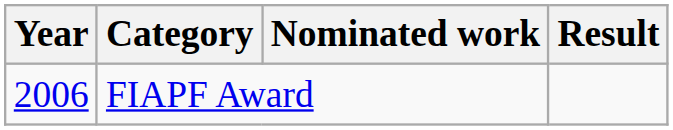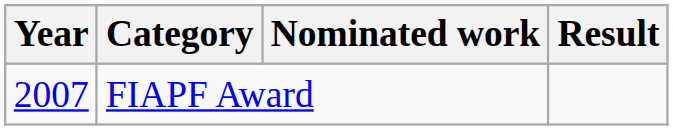(51, 93) 2006 -> (51, 93) 2007
